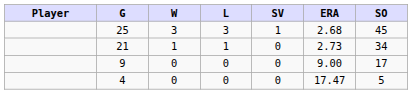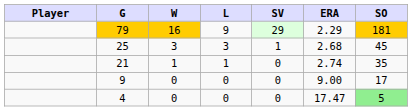+ row: (122, 30)
(330, 47) 2.73 -> (330, 64) 2.74
(381, 47) 34 -> (381, 64) 35
(381, 81) no background -> (381, 98) lightgreen background
